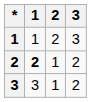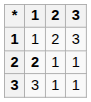(76, 62) 2 -> (76, 62) 1
(76, 85) 2 -> (76, 85) 1
